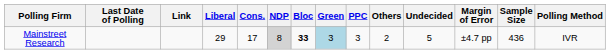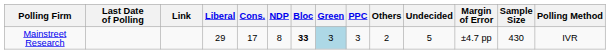(279, 38) lightgrey background -> (279, 38) no background
(516, 38) 436 -> (516, 38) 430
